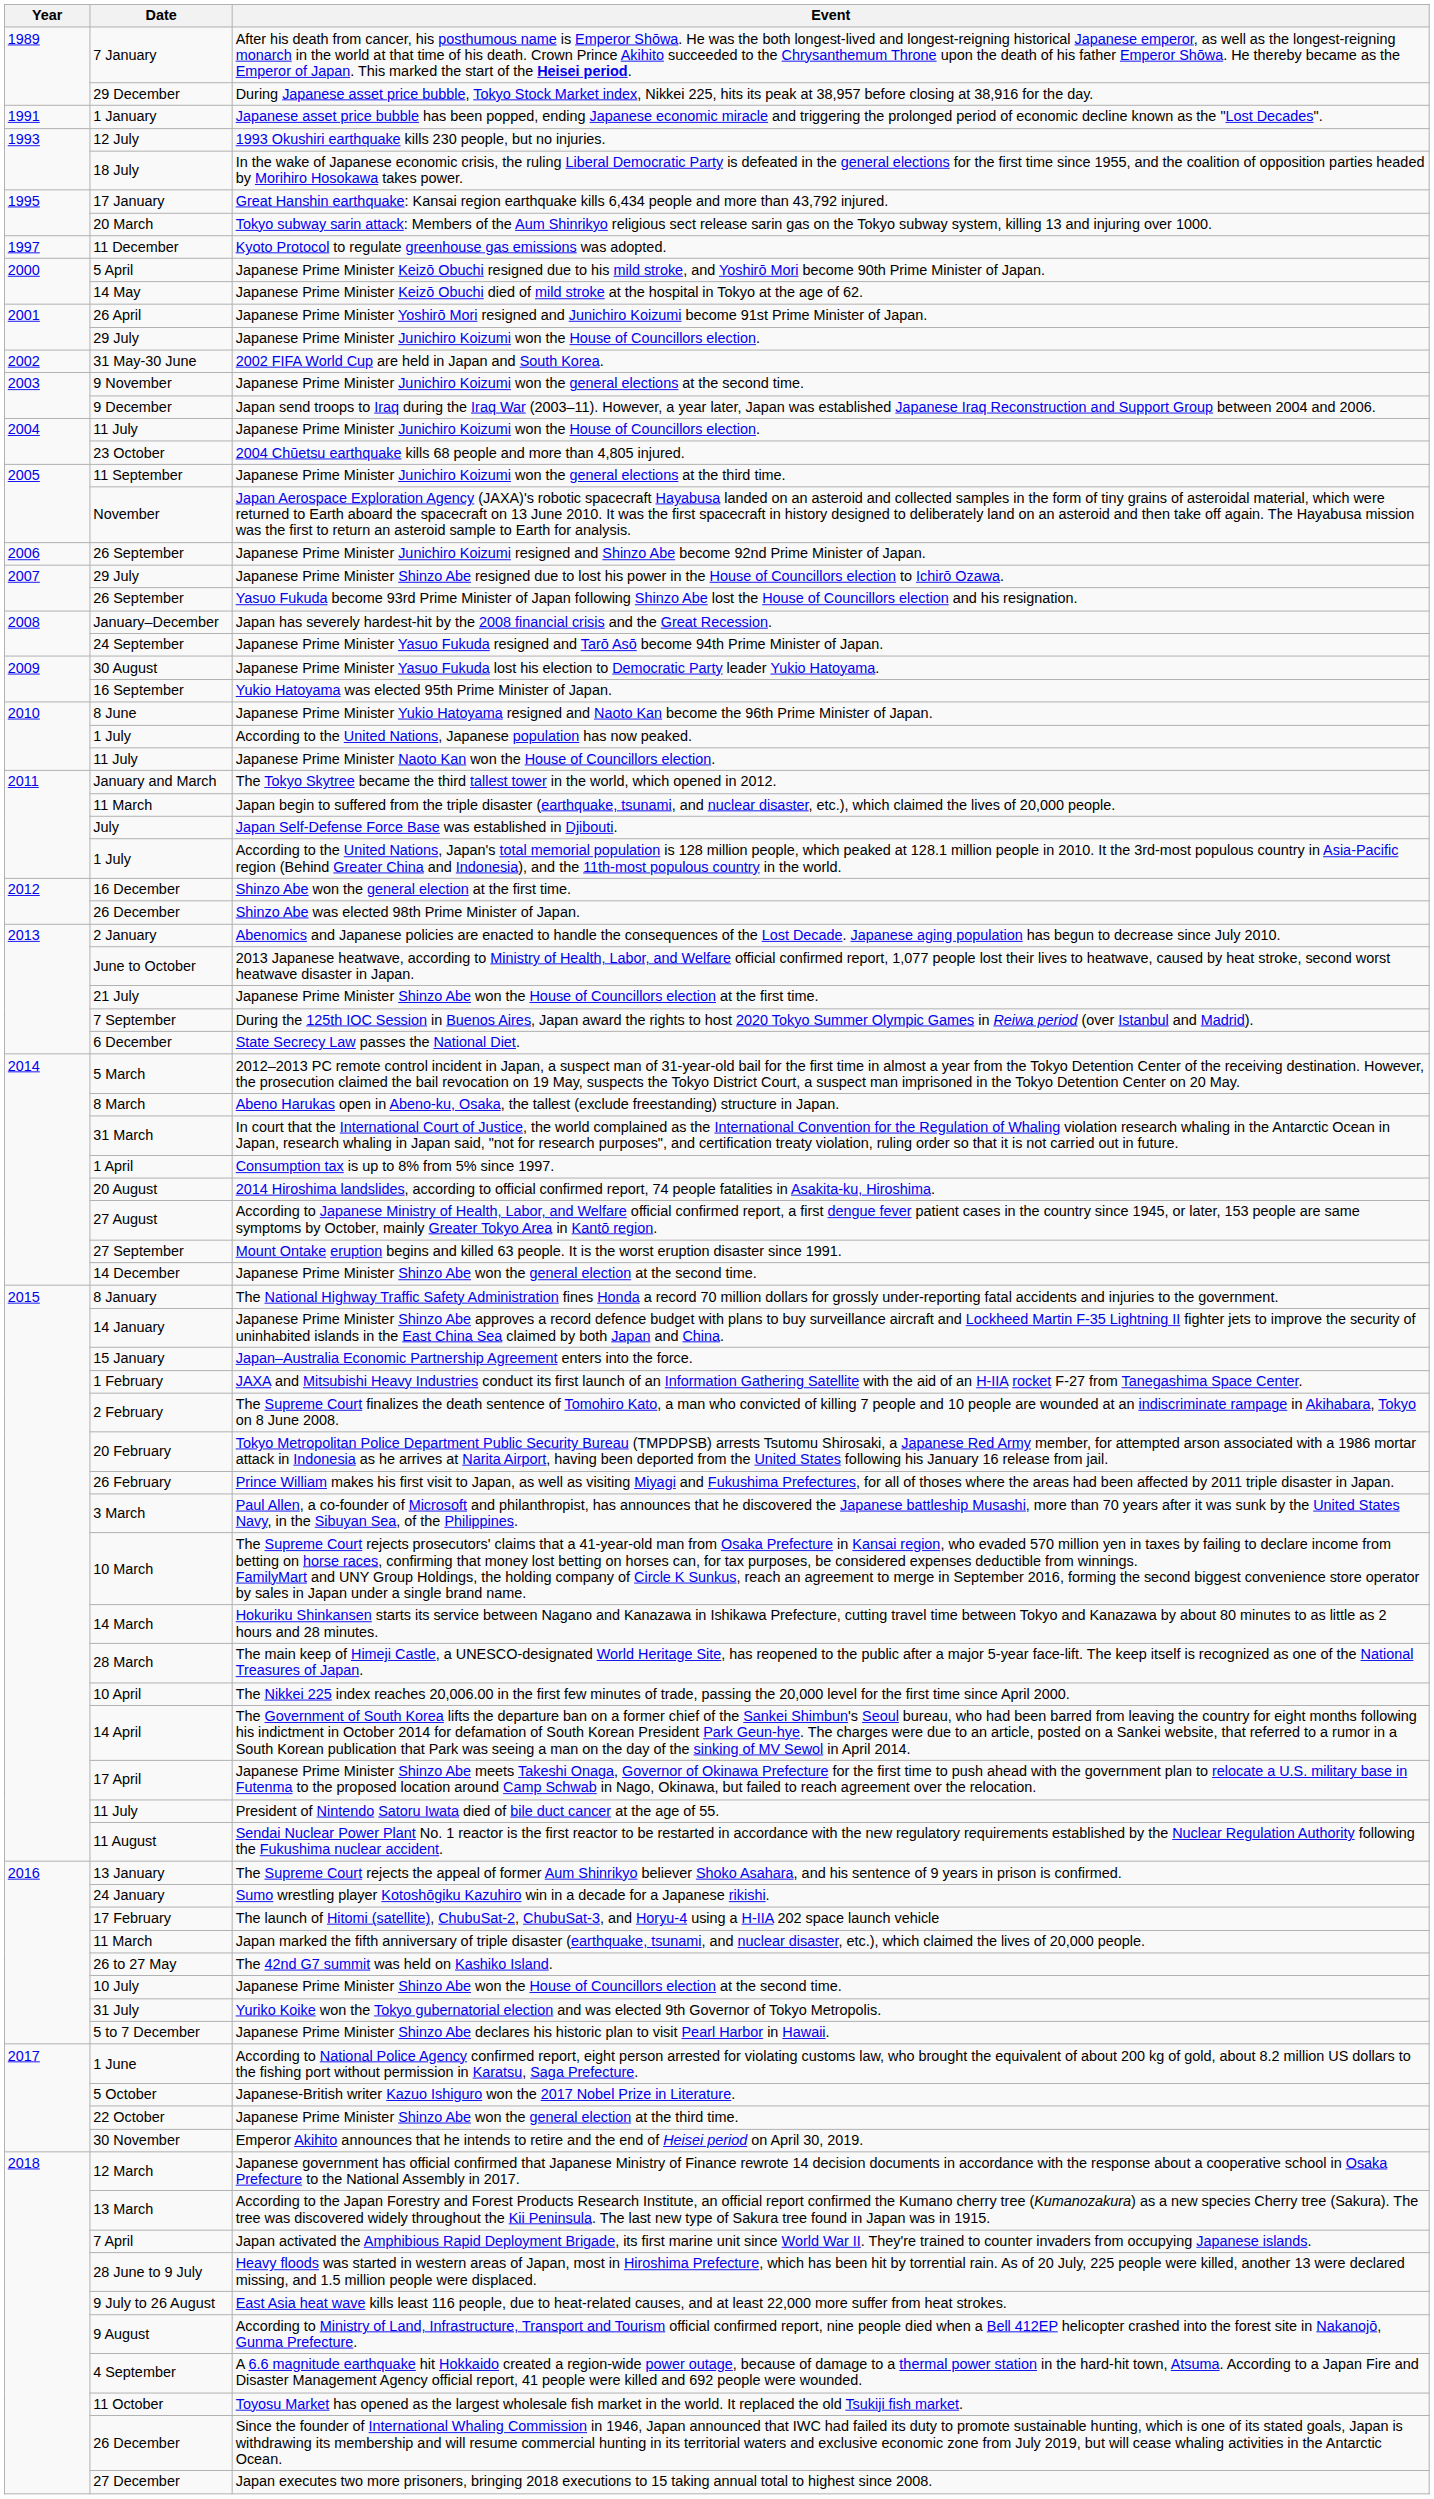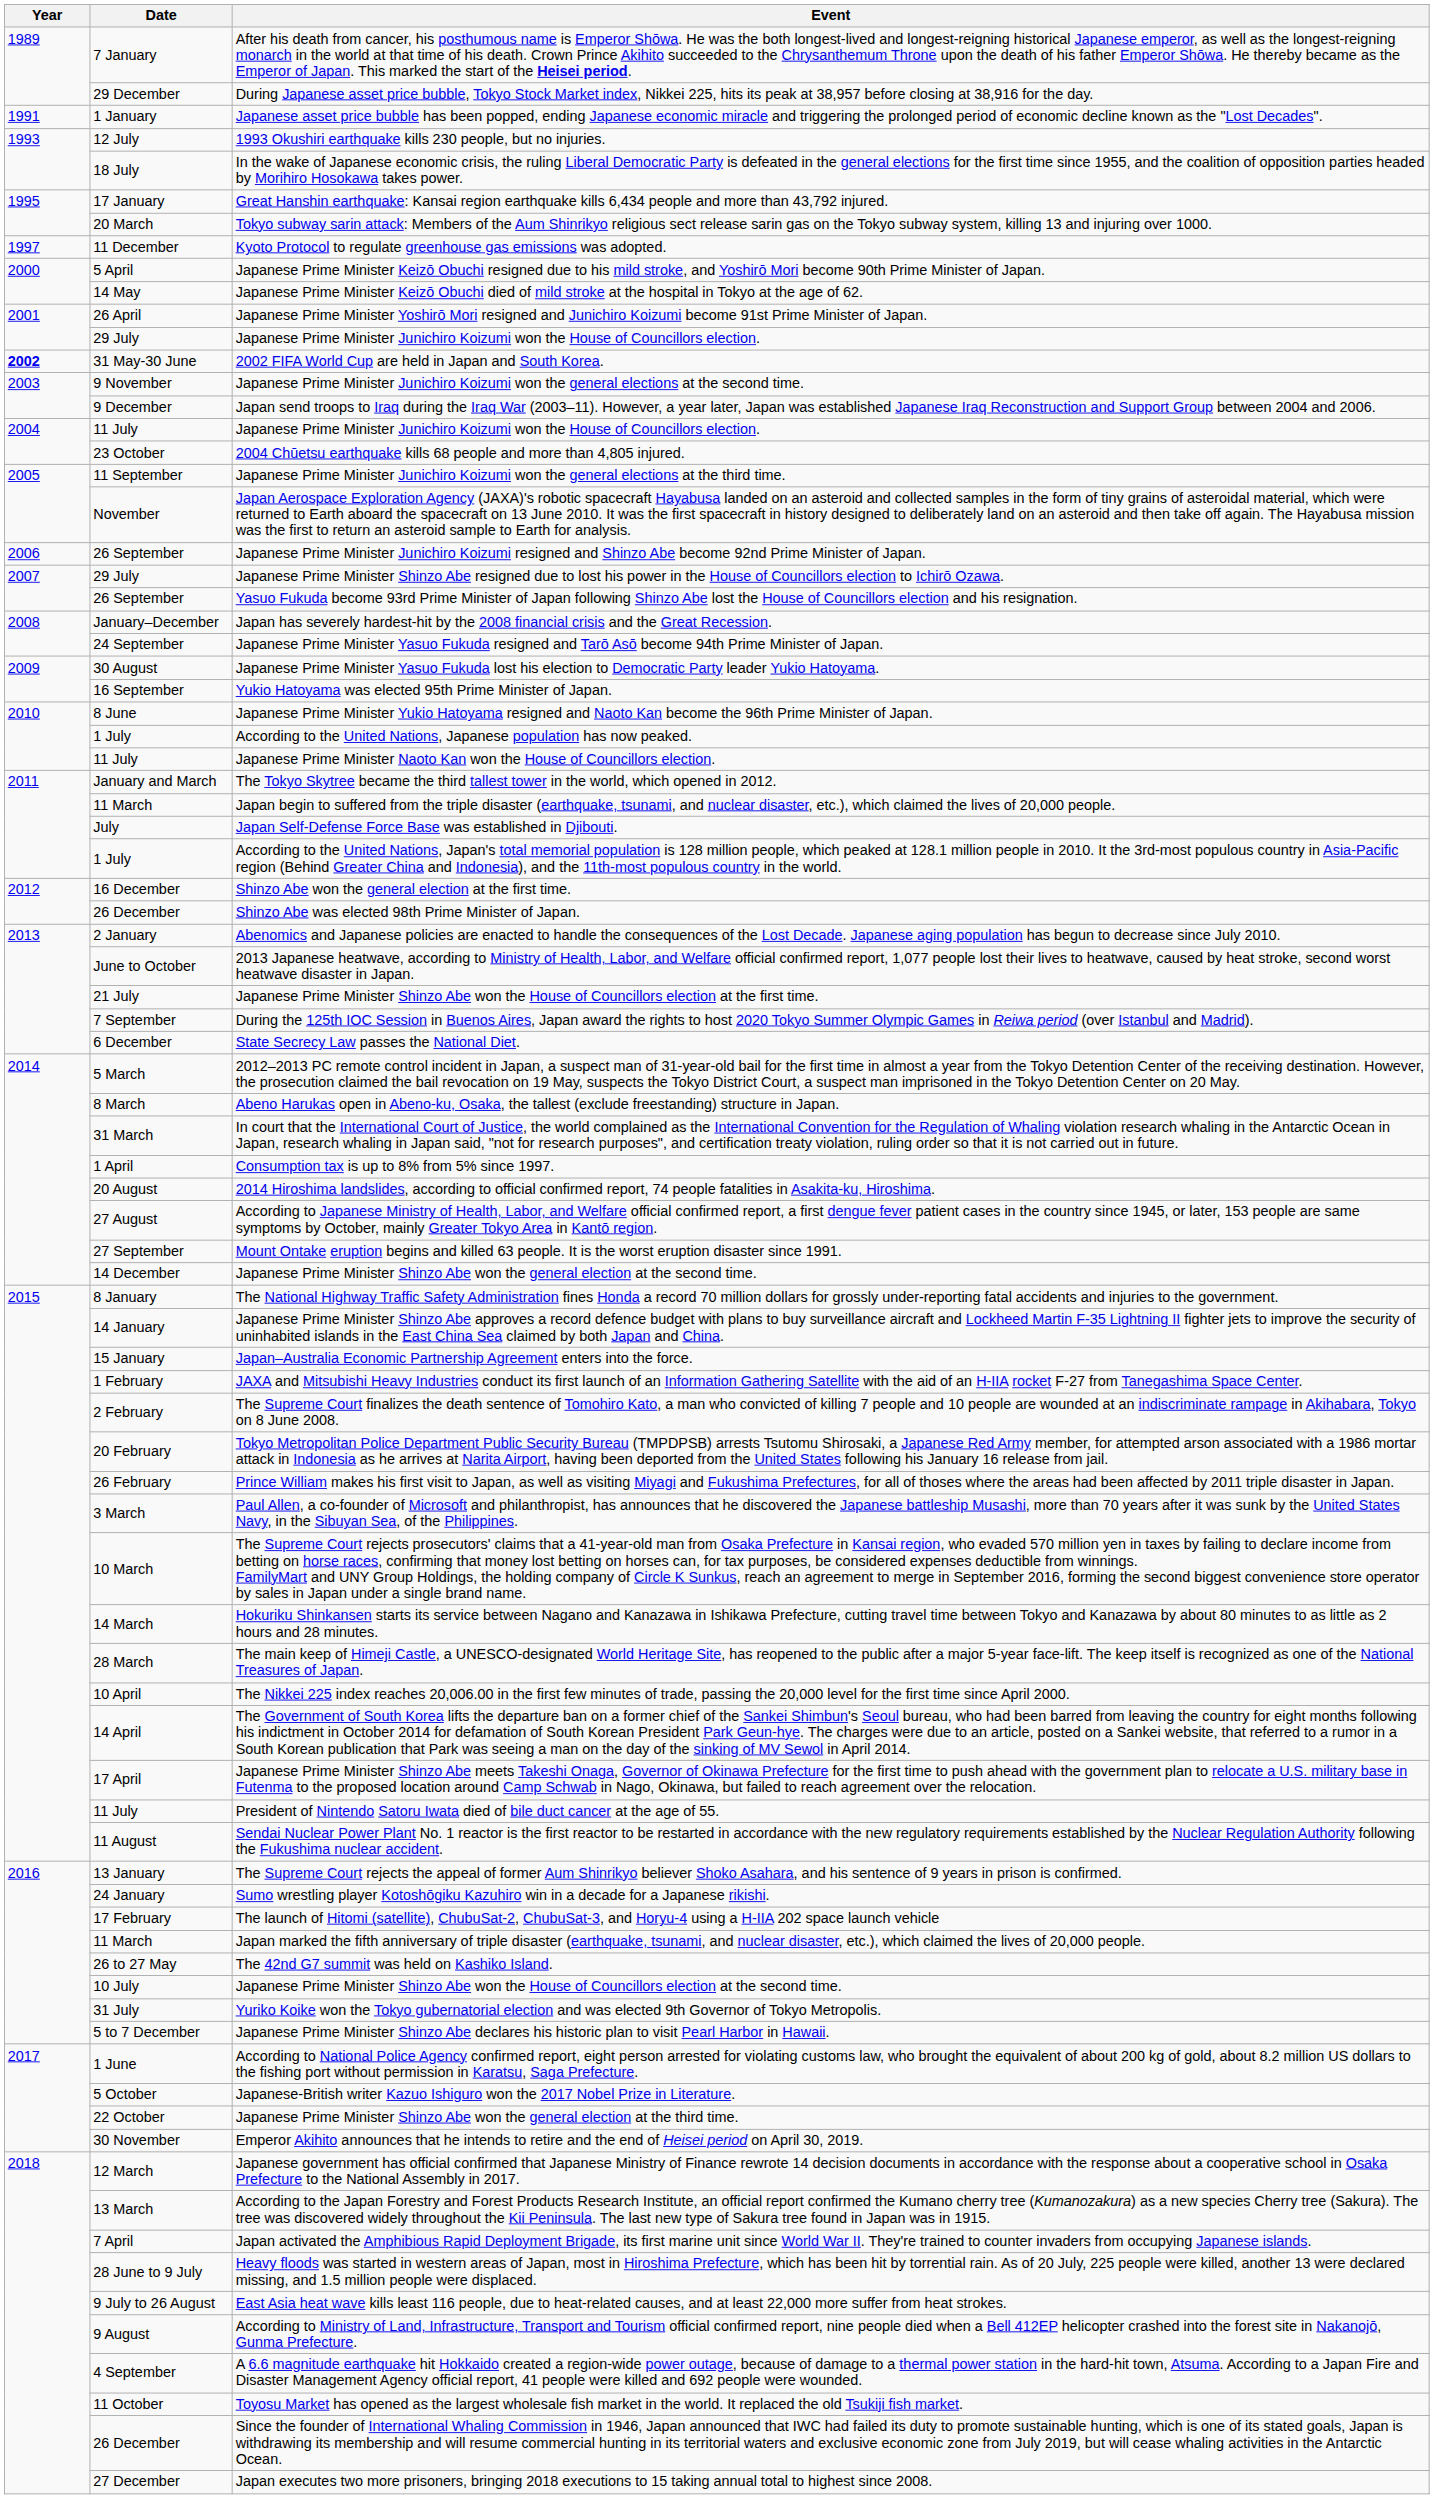(24, 361) normal -> (24, 361) bold
